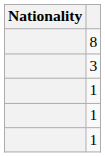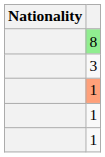(93, 41) no background -> (93, 41) lightgreen background
(93, 90) no background -> (93, 90) lightsalmon background
